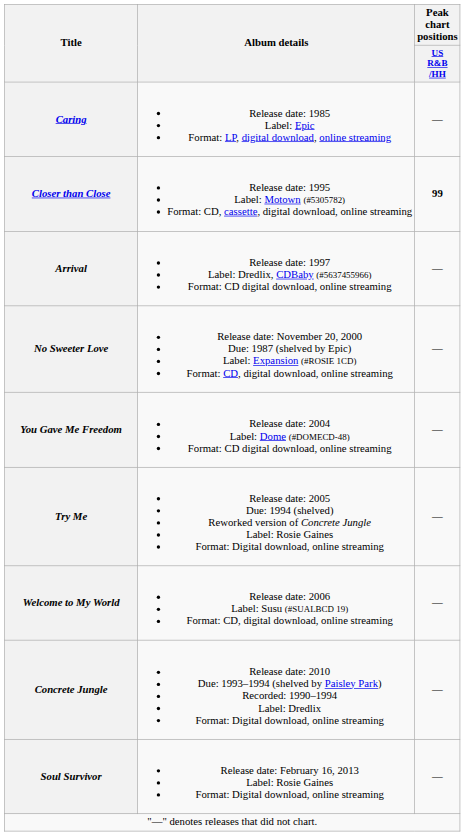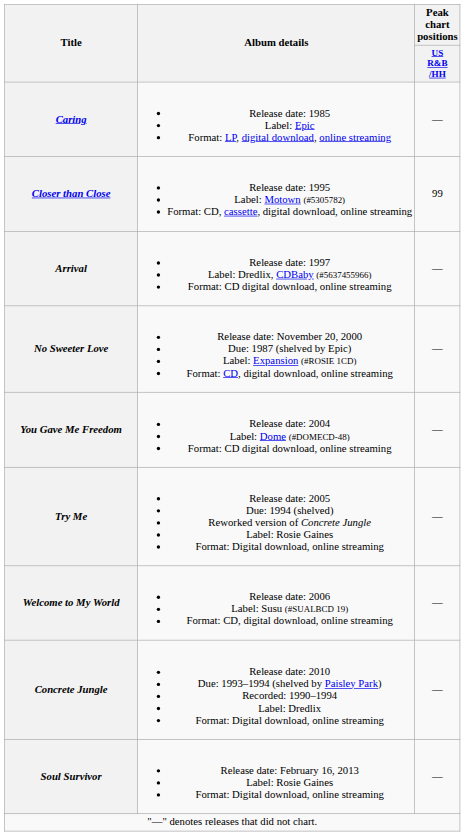(437, 194) bold -> (437, 194) normal
